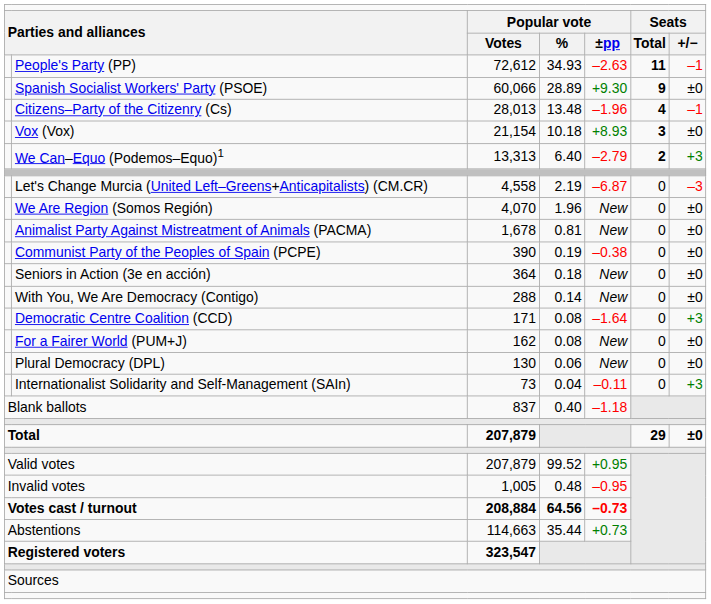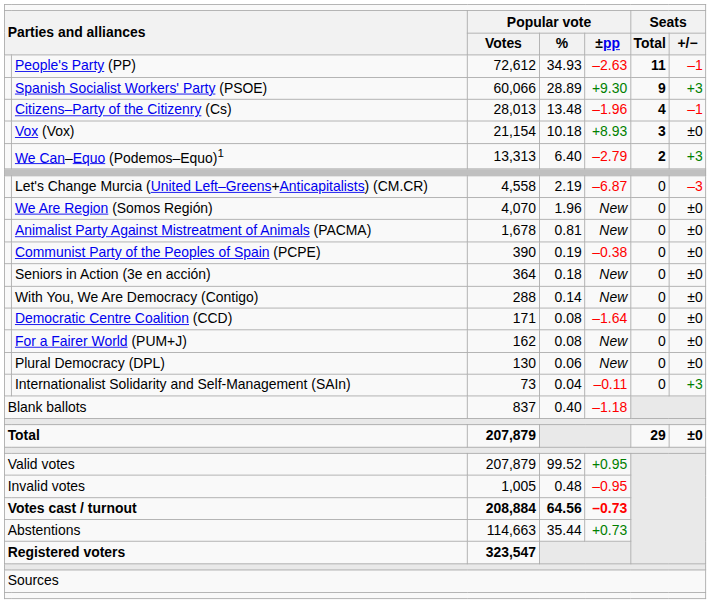(695, 88) ±0 -> (695, 88) +3
(695, 319) +3 -> (695, 319) ±0
